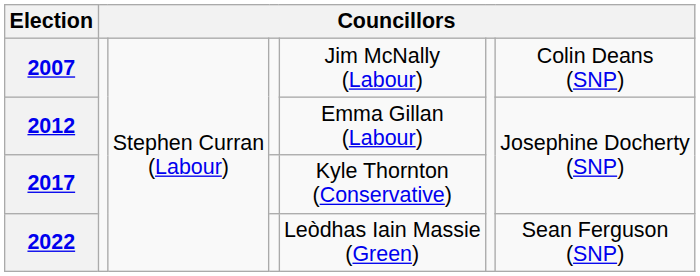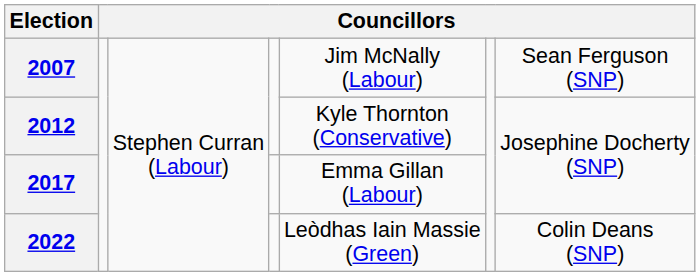(595, 67) Colin Deans (SNP) -> (595, 67) Sean Ferguson (SNP)
(382, 125) Emma Gillan (Labour) -> (382, 125) Kyle Thornton (Conservative)
(382, 183) Kyle Thornton (Conservative) -> (382, 183) Emma Gillan (Labour)
(595, 241) Sean Ferguson (SNP) -> (595, 241) Colin Deans (SNP)
